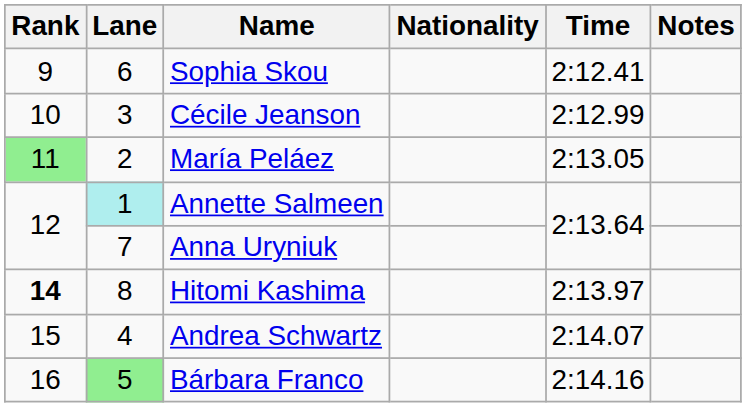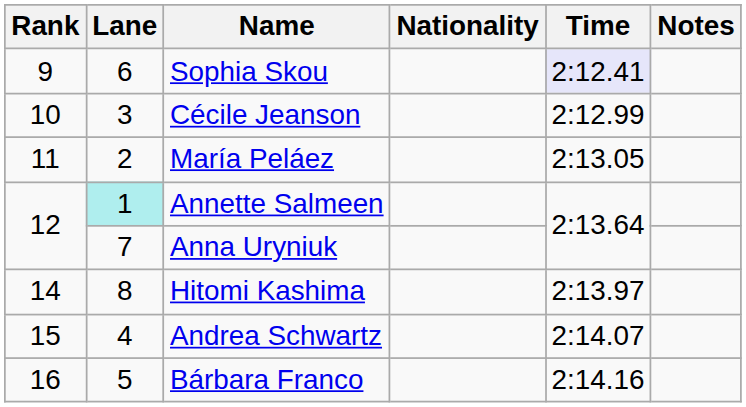(598, 70) no background -> (598, 70) lavender background
(45, 159) lightgreen background -> (45, 159) no background
(45, 291) bold -> (45, 291) normal
(125, 379) lightgreen background -> (125, 379) no background
